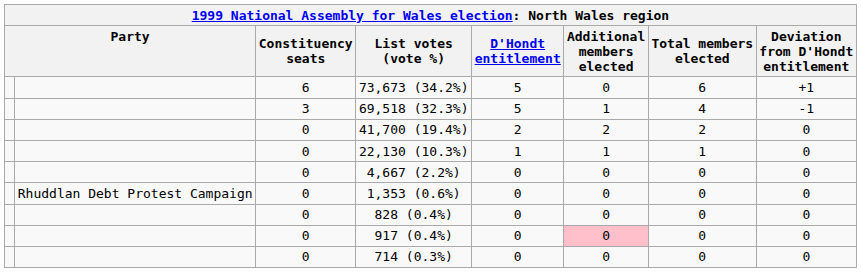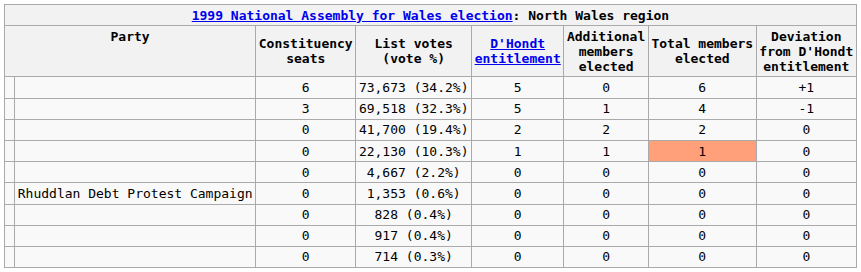(702, 151) no background -> (702, 151) lightsalmon background
(606, 236) pink background -> (606, 236) no background
